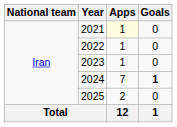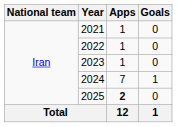(122, 29) lightyellow background -> (122, 29) no background
(155, 79) bold -> (155, 79) normal
(122, 96) normal -> (122, 96) bold
